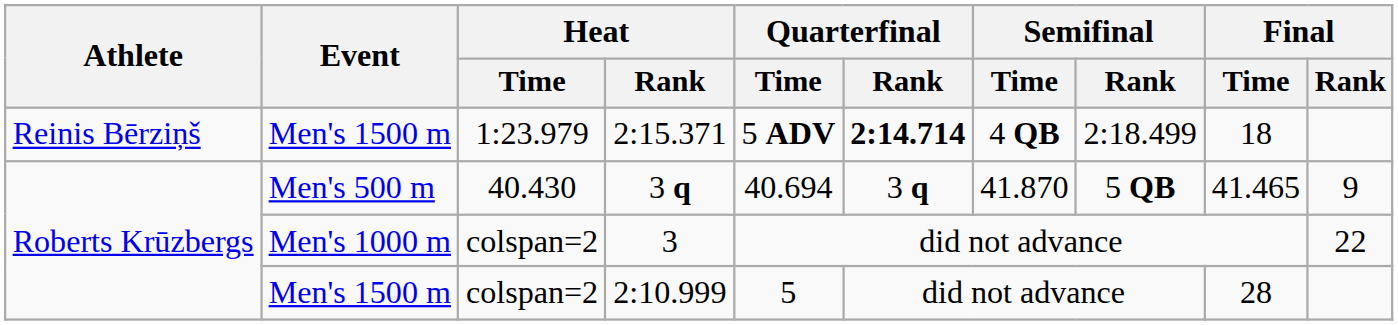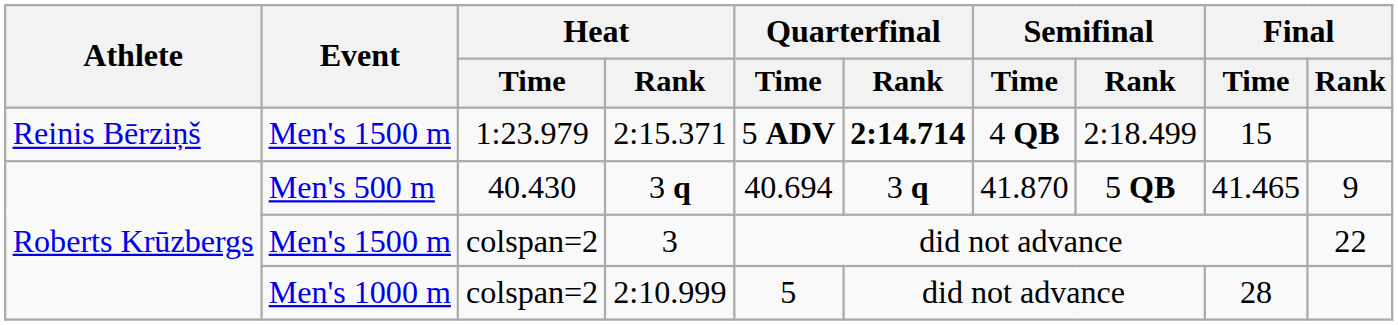(1256, 134) 18 -> (1256, 134) 15
(360, 240) Men's 1000 m -> (360, 240) Men's 1500 m
(360, 293) Men's 1500 m -> (360, 293) Men's 1000 m
